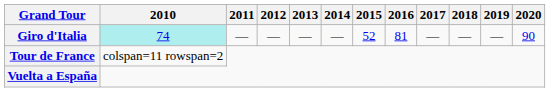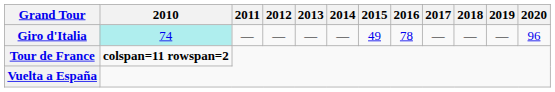(369, 35) 52 -> (375, 35) 49
(401, 35) 81 -> (406, 35) 78
(529, 35) 90 -> (534, 35) 96
(163, 55) normal -> (166, 55) bold
